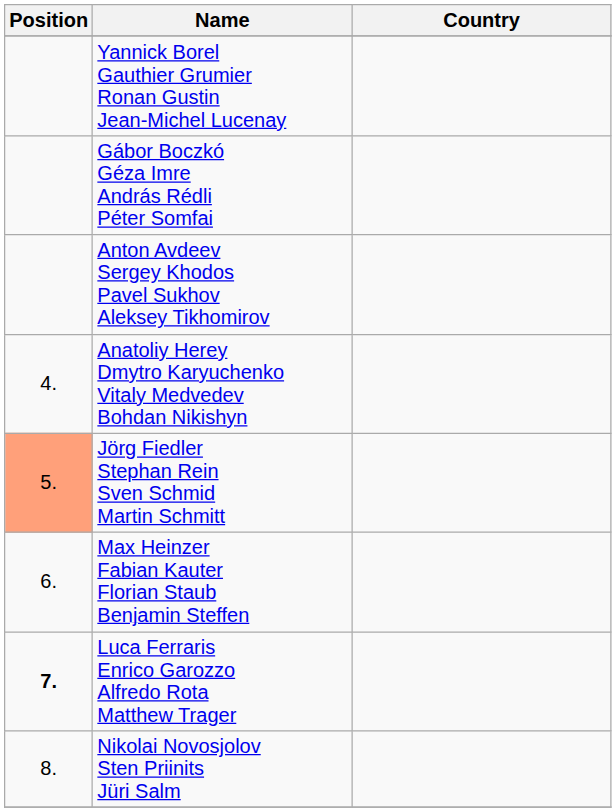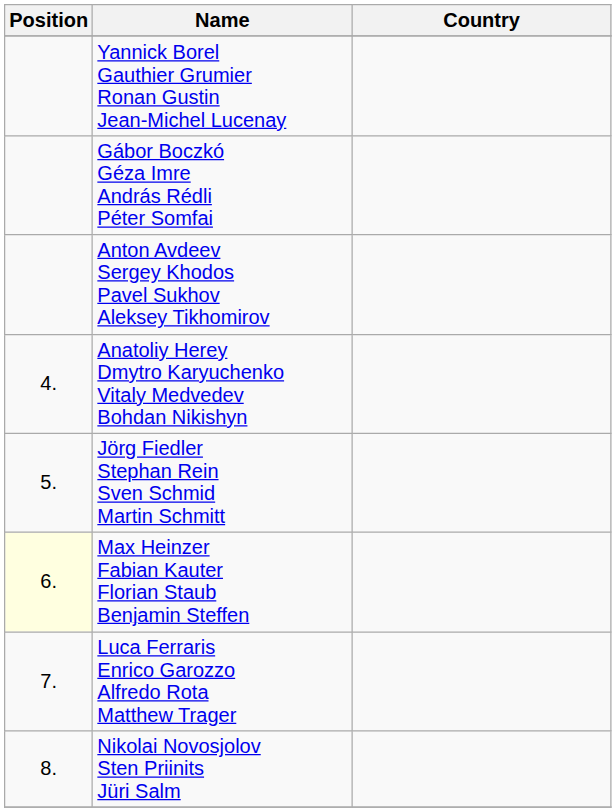(49, 482) lightsalmon background -> (49, 482) no background
(49, 581) no background -> (49, 581) lightyellow background
(49, 681) bold -> (49, 681) normal
